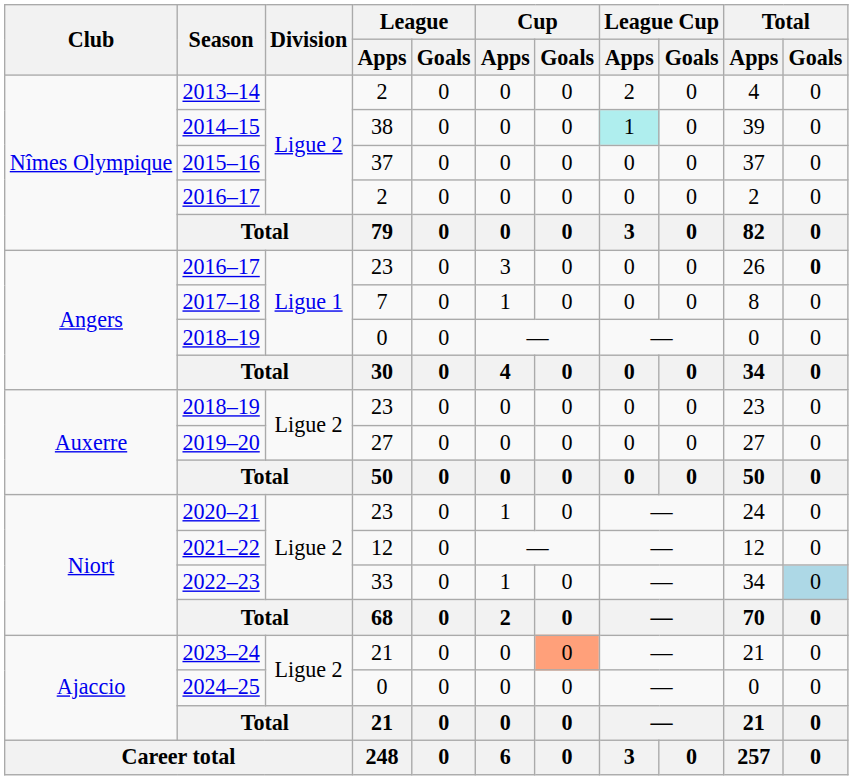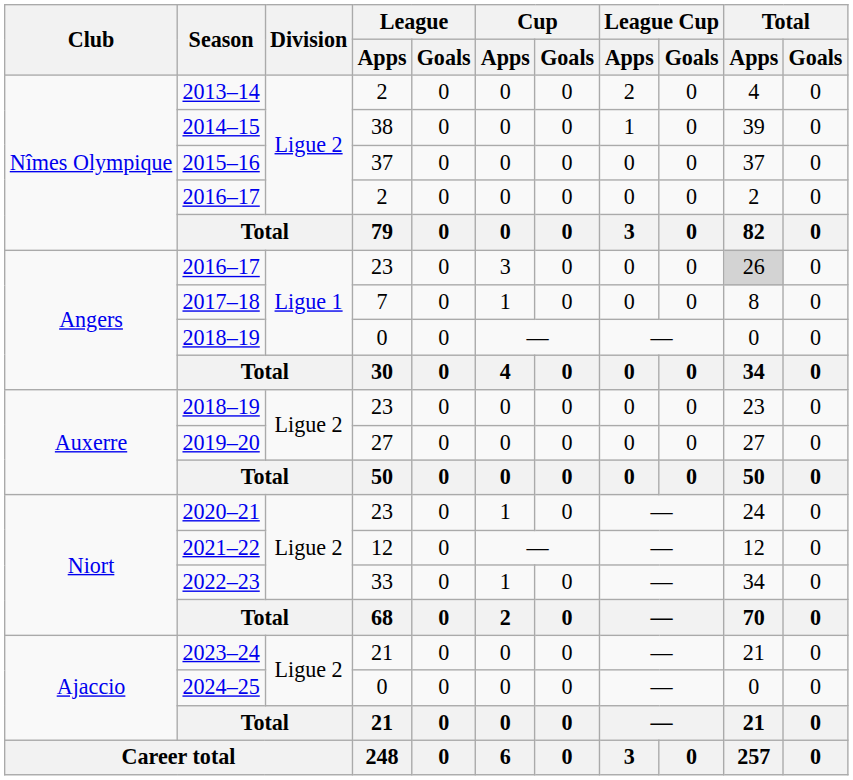(629, 127) paleturquoise background -> (629, 127) no background
(754, 267) no background -> (754, 267) lightgrey background
(815, 267) bold -> (815, 267) normal
(815, 582) lightblue background -> (815, 582) no background
(567, 652) lightsalmon background -> (567, 652) no background
